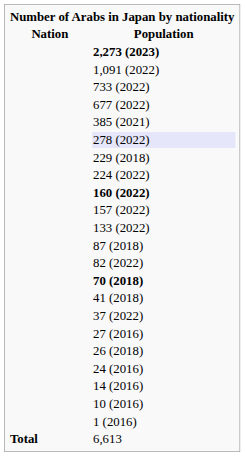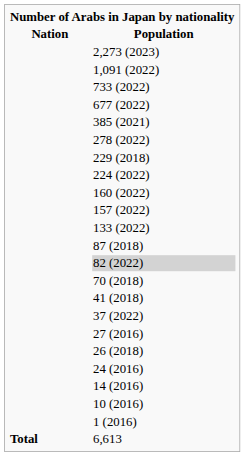(126, 52) bold -> (126, 52) normal
(121, 140) lavender background -> (121, 140) no background
(121, 193) bold -> (121, 193) normal
(118, 263) no background -> (118, 263) lightgrey background
(118, 281) bold -> (118, 281) normal
